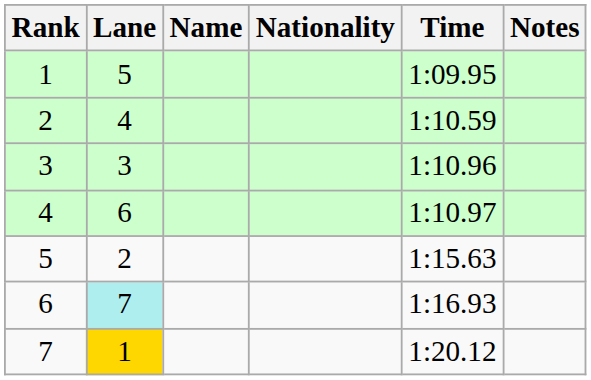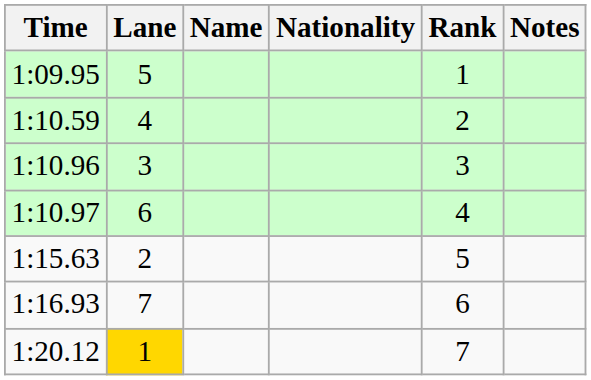columns swapped: (46, 27) <-> (452, 27)
(125, 304) paleturquoise background -> (145, 304) no background
